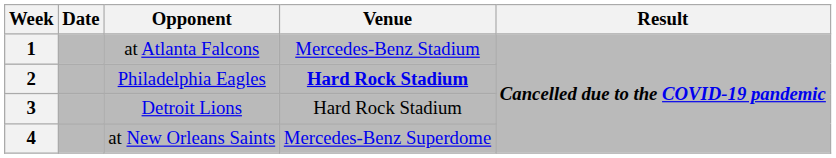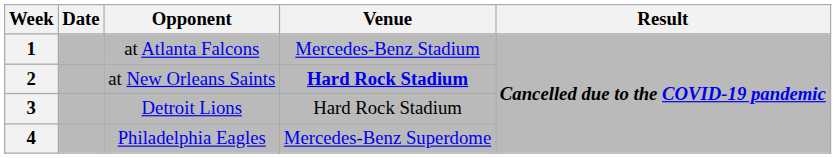(192, 78) Philadelphia Eagles -> (192, 78) at New Orleans Saints
(192, 138) at New Orleans Saints -> (192, 138) Philadelphia Eagles
